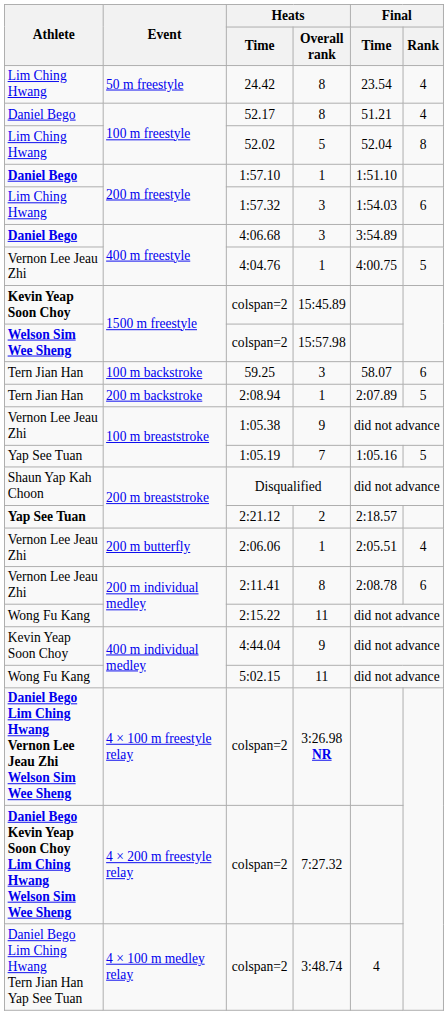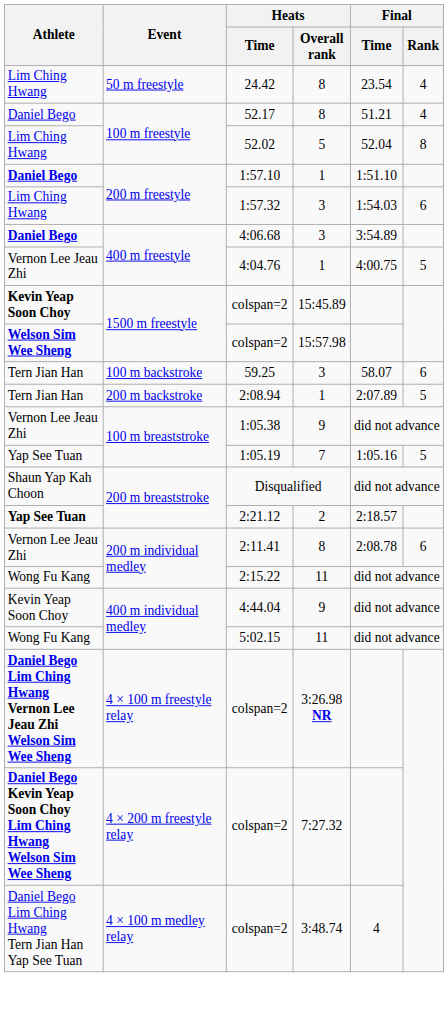- row: (260, 547)
